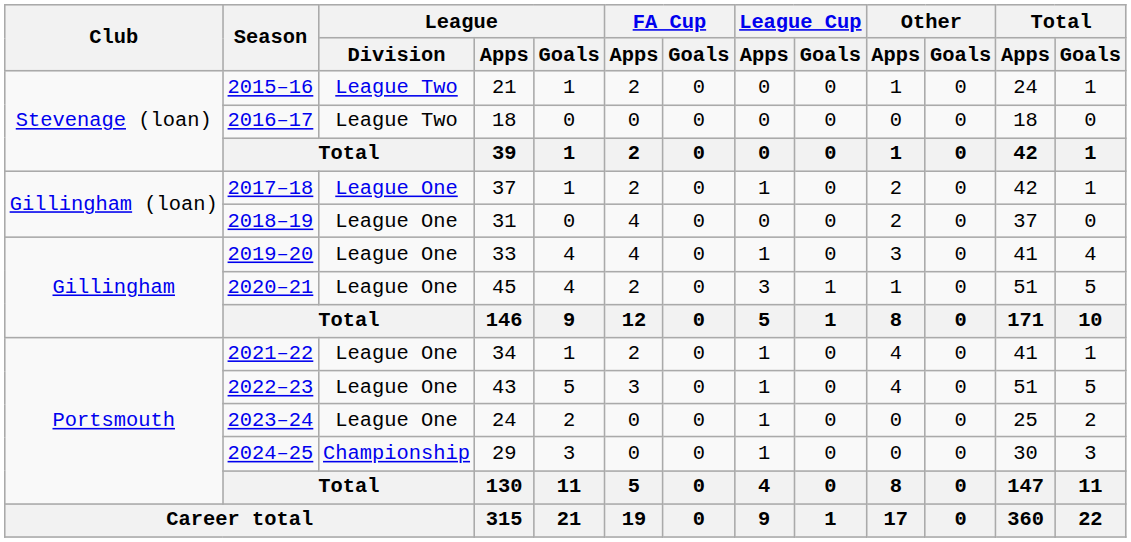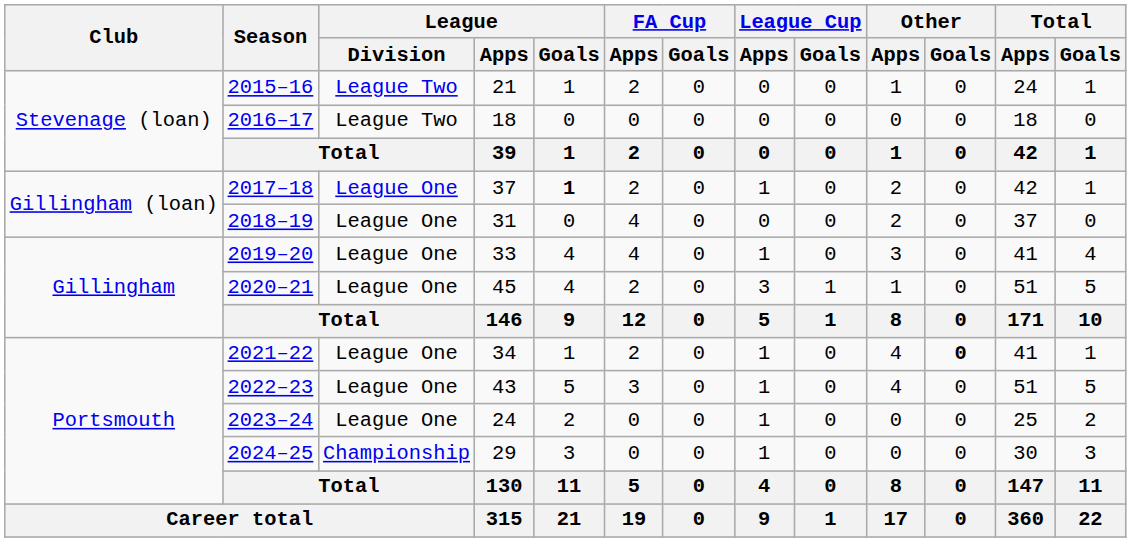(569, 188) normal -> (569, 188) bold
(961, 354) normal -> (961, 354) bold
